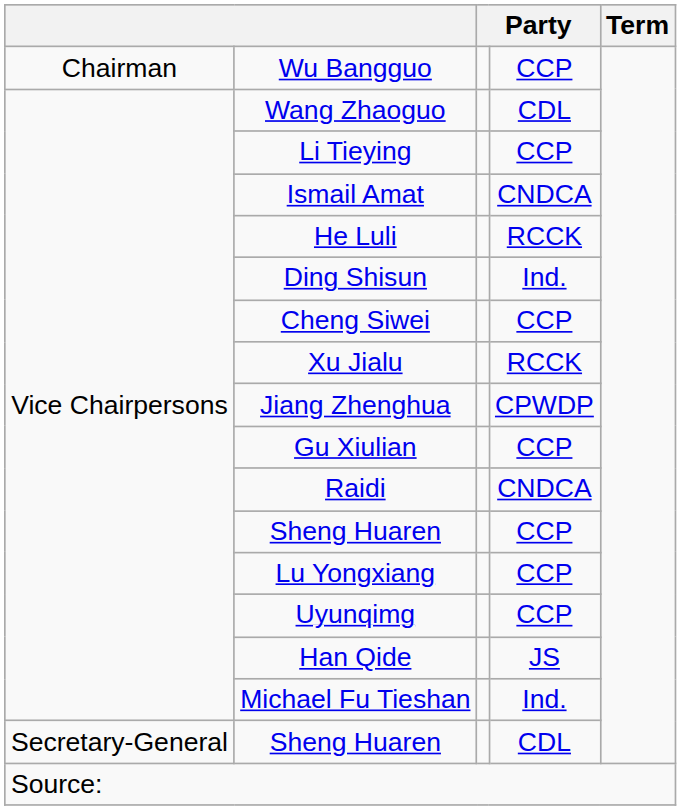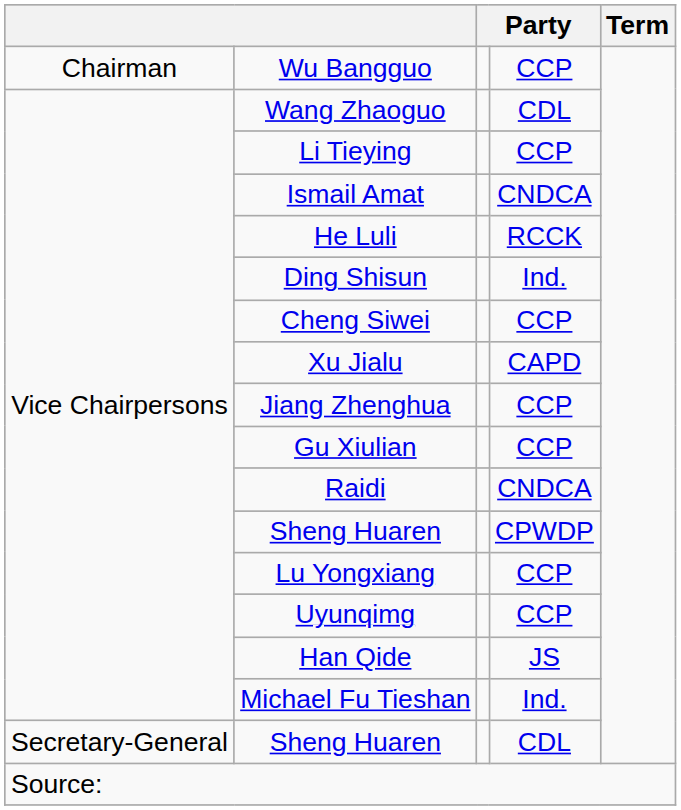(544, 362) RCCK -> (544, 362) CAPD
(544, 404) CPWDP -> (544, 404) CCP
(544, 531) CCP -> (544, 531) CPWDP
